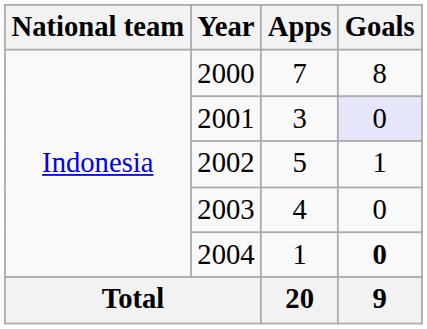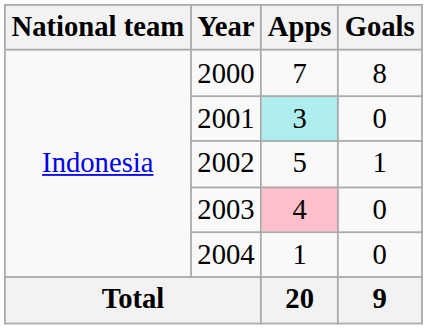(300, 118) no background -> (300, 118) paleturquoise background
(380, 118) lavender background -> (380, 118) no background
(300, 208) no background -> (300, 208) pink background
(380, 254) bold -> (380, 254) normal
